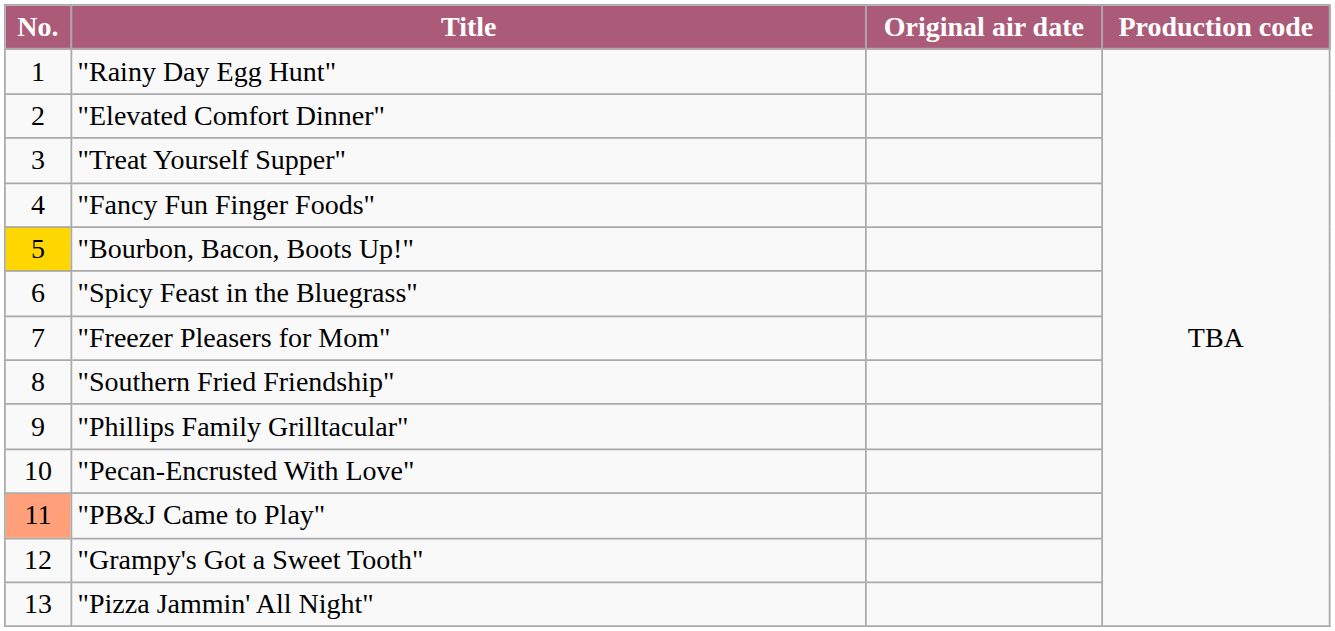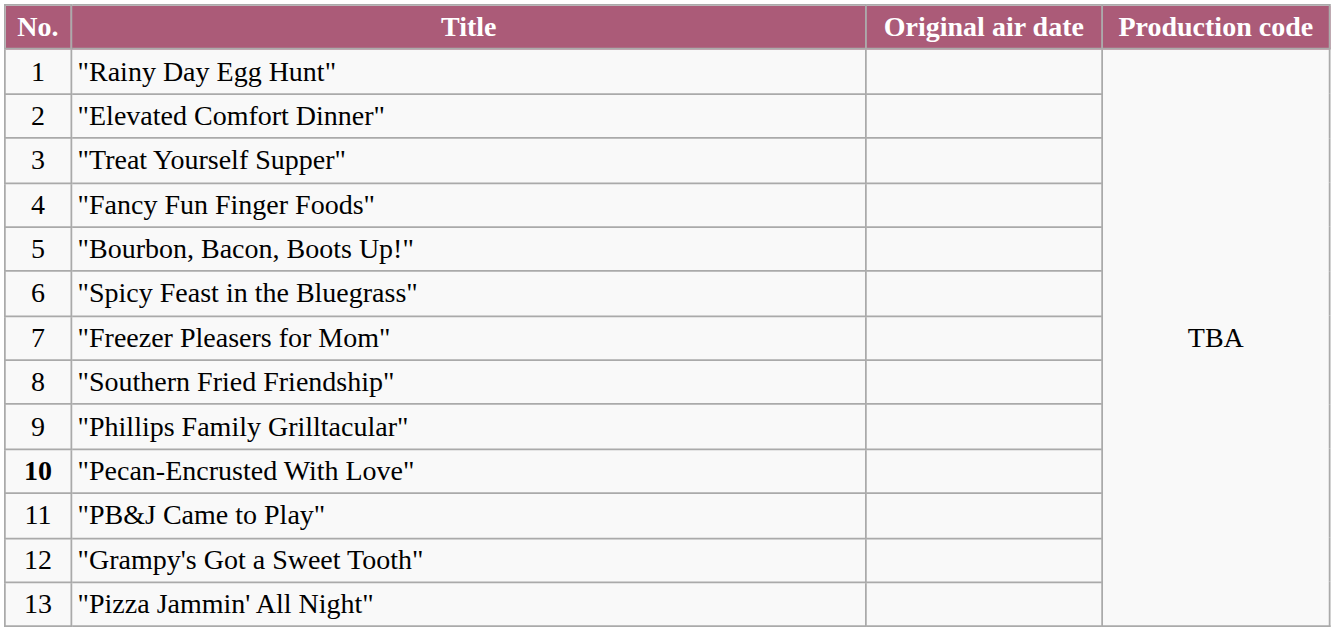(38, 248) gold background -> (38, 248) no background
(38, 470) normal -> (38, 470) bold
(38, 515) lightsalmon background -> (38, 515) no background
